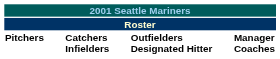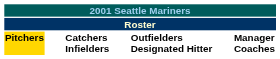(24, 38) no background -> (24, 38) gold background
